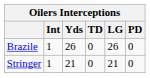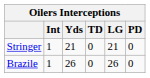rows swapped: (22, 47) <-> (24, 64)
